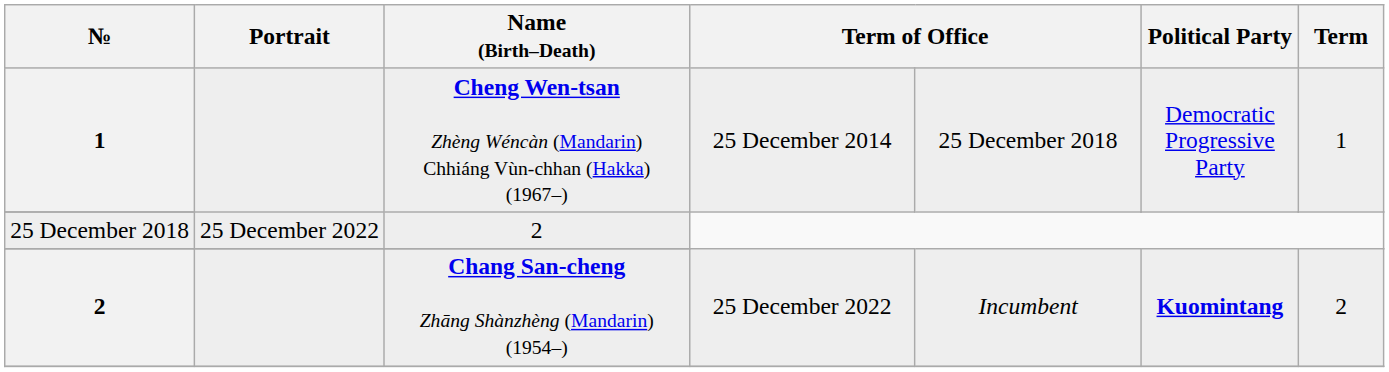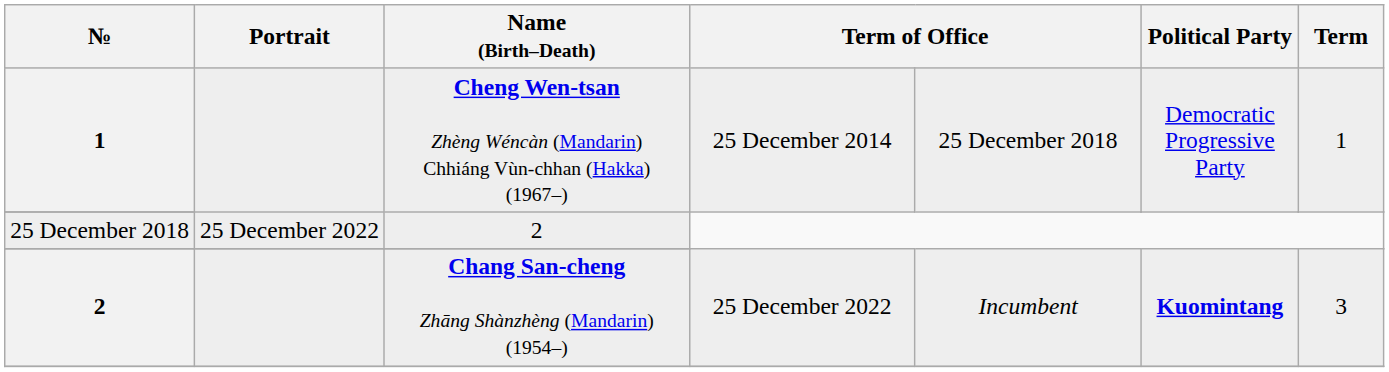(1341, 307) 2 -> (1341, 307) 3
